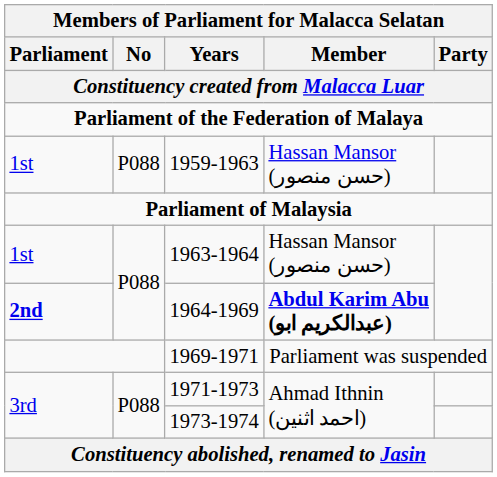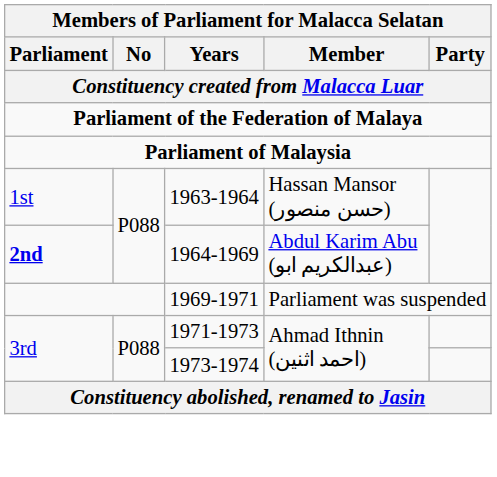- row: (214, 164)
(349, 311) bold -> (343, 254) normal
